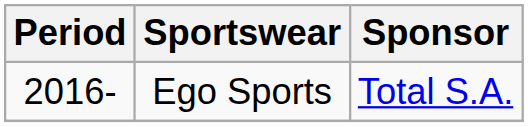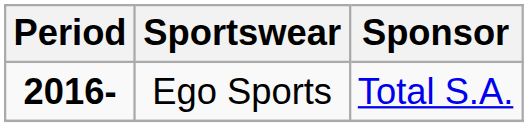(70, 90) normal -> (70, 90) bold
